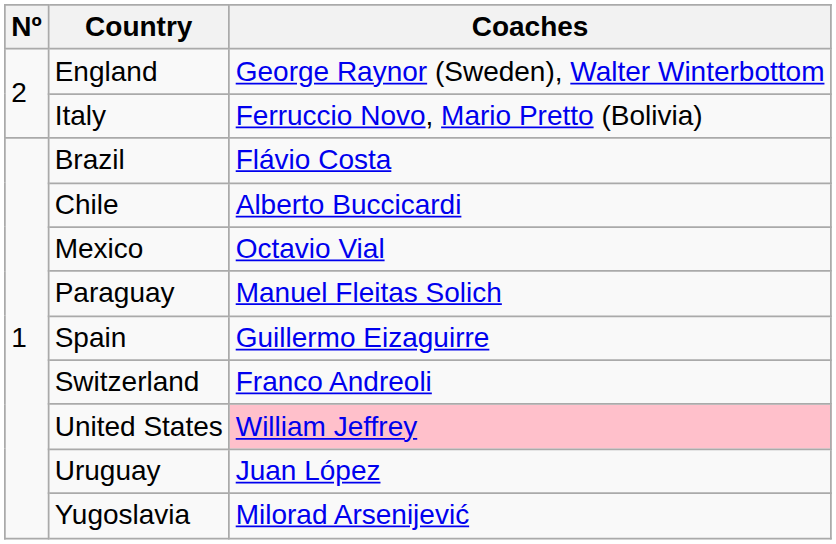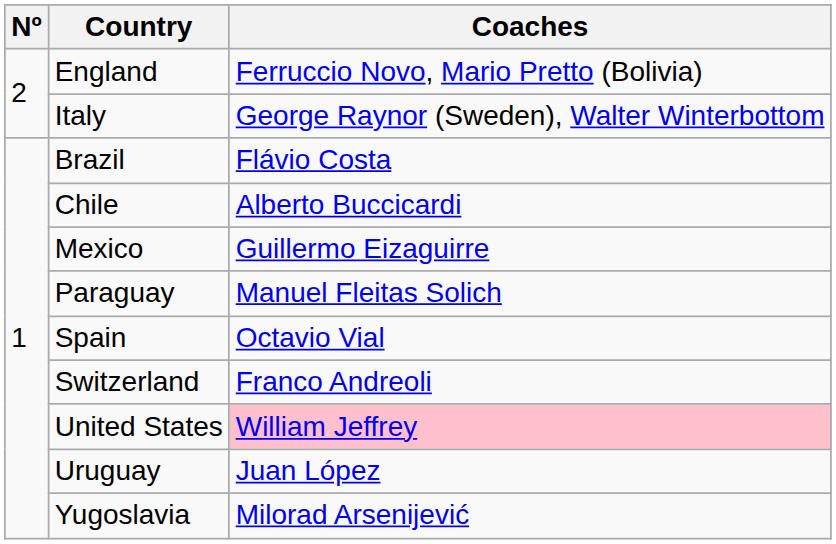(530, 71) George Raynor (Sweden), Walter Winterbottom -> (469, 71) Ferruccio Novo, Mario Pretto (Bolivia)
(469, 115) Ferruccio Novo, Mario Pretto (Bolivia) -> (530, 115) George Raynor (Sweden), Walter Winterbottom
(310, 248) Octavio Vial -> (363, 248) Guillermo Eizaguirre
(363, 337) Guillermo Eizaguirre -> (310, 337) Octavio Vial
